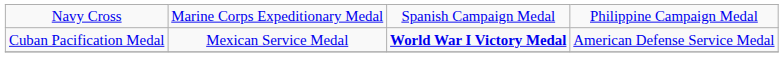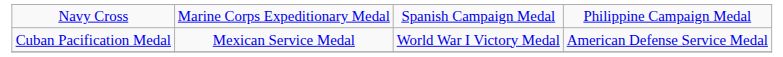(478, 39) bold -> (478, 39) normal
